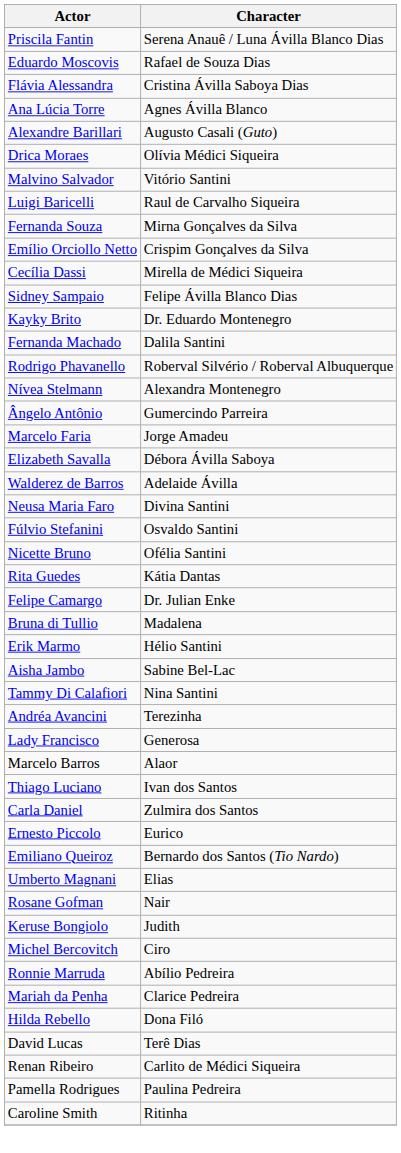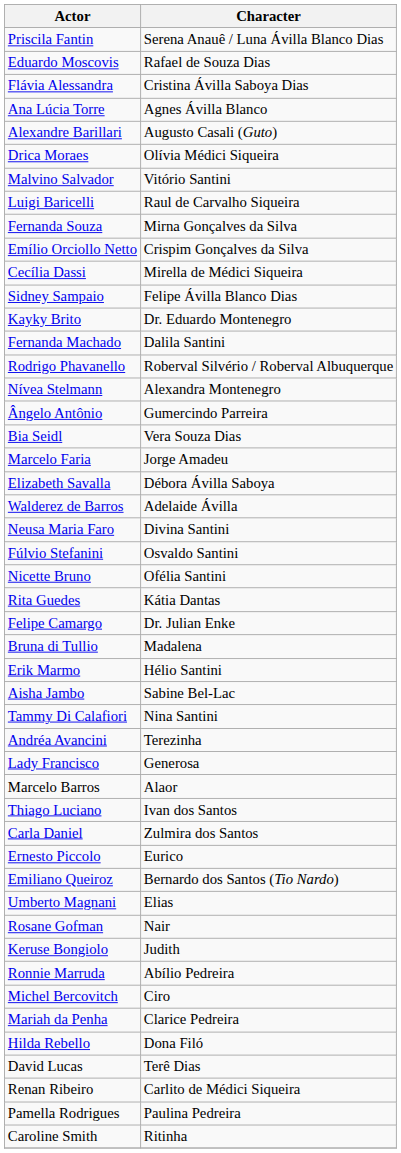+ row: (35, 436)
rows swapped: (63, 949) <-> (56, 973)
